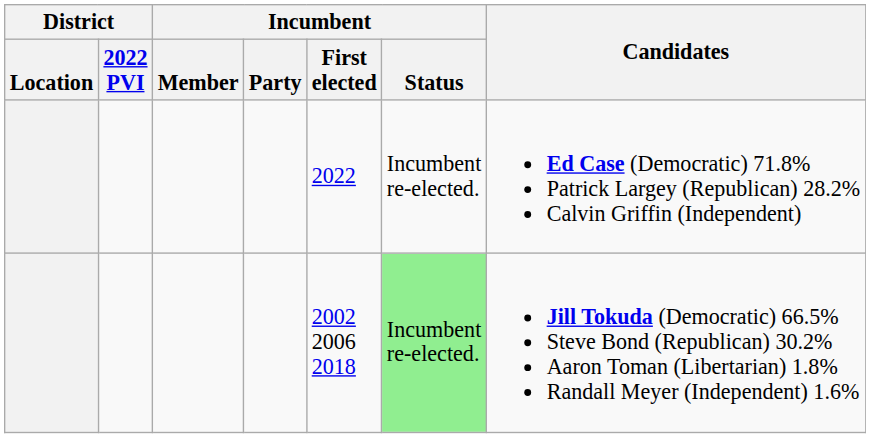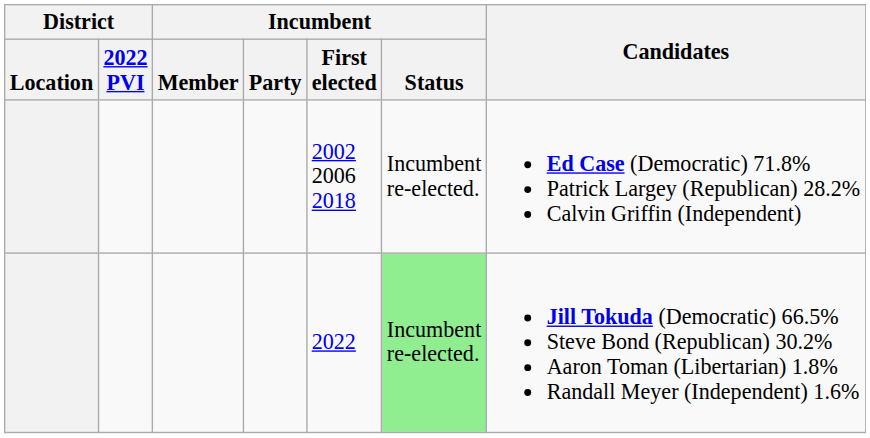(334, 176) 2022 -> (334, 176) 2002 2006 2018
(334, 342) 2002 2006 2018 -> (334, 342) 2022
